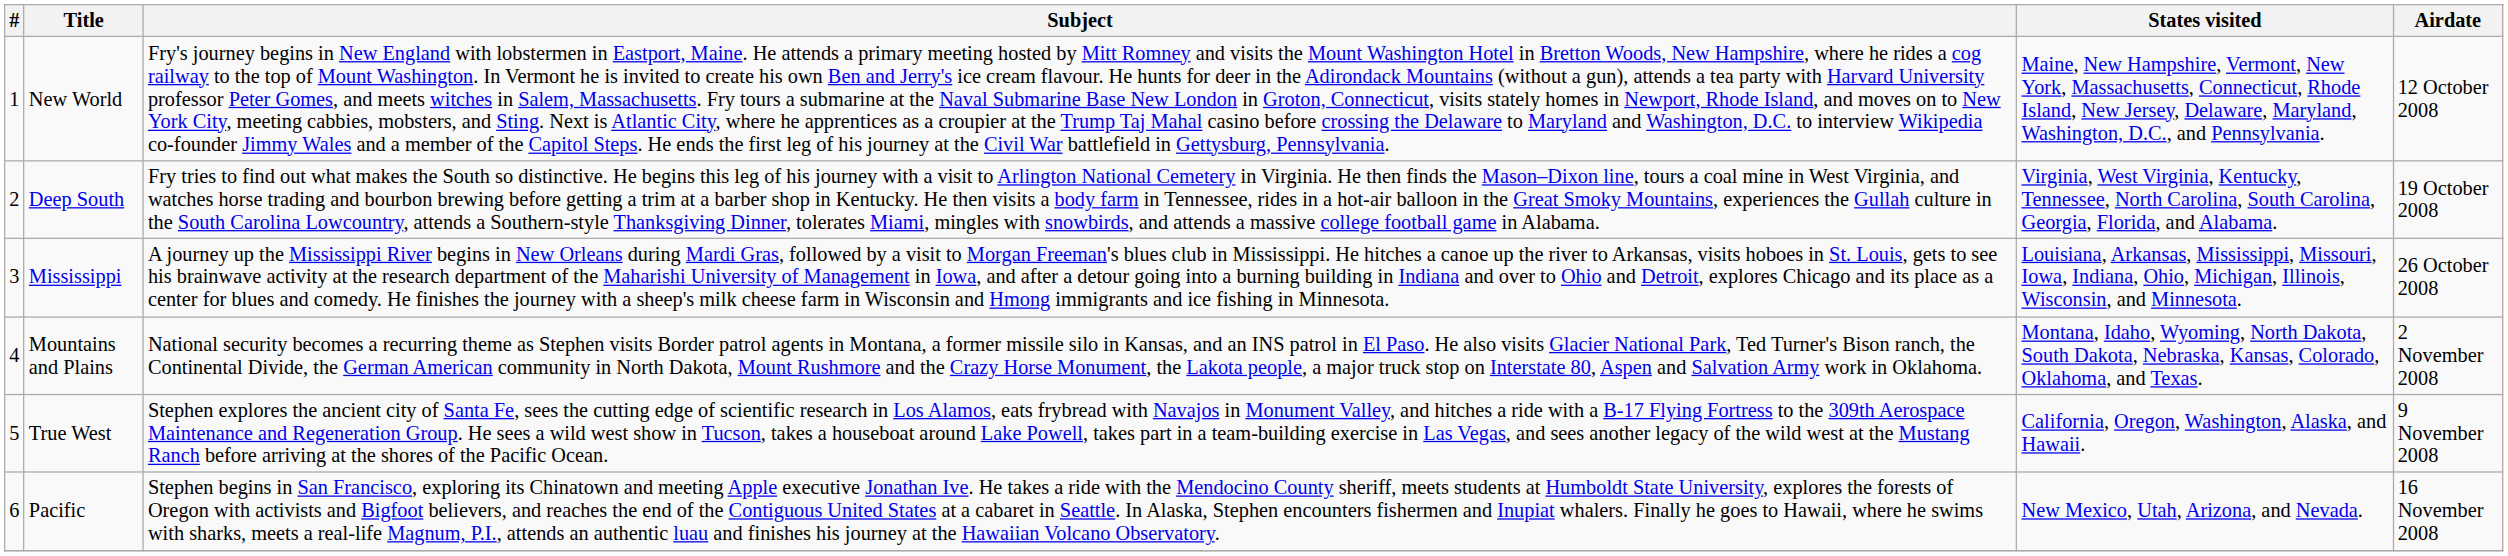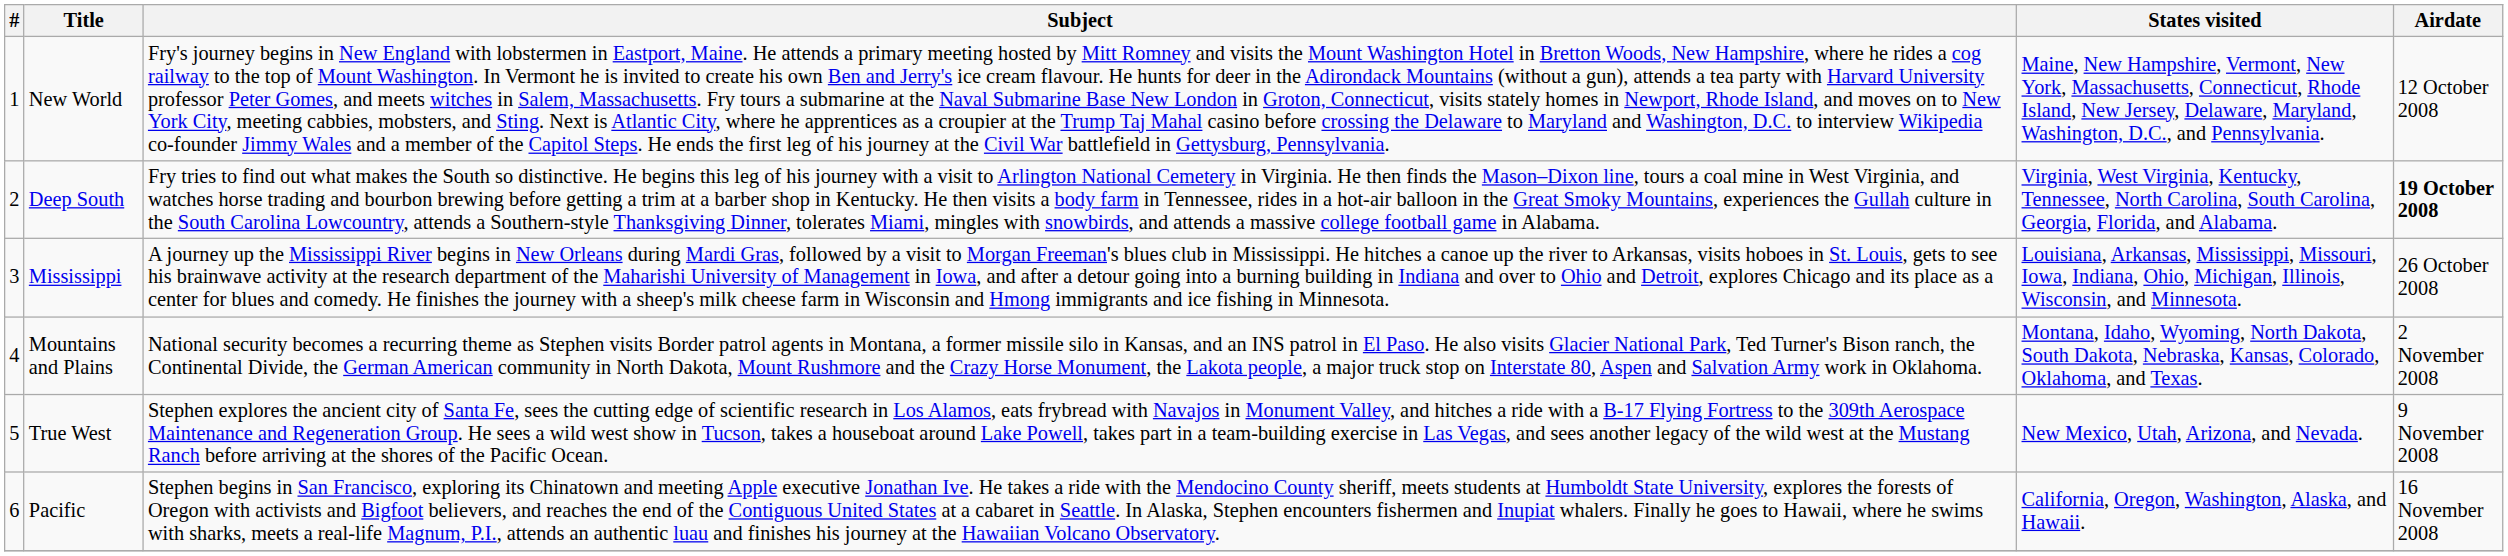(2443, 199) normal -> (2446, 199) bold
(2204, 433) California, Oregon, Washington, Alaska, and Hawaii. -> (2192, 433) New Mexico, Utah, Arizona, and Nevada.
(2192, 511) New Mexico, Utah, Arizona, and Nevada. -> (2204, 511) California, Oregon, Washington, Alaska, and Hawaii.
